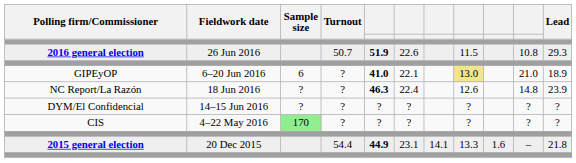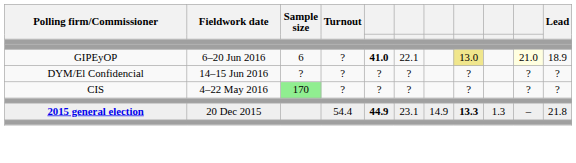- row: (96, 52)
(528, 74) no background -> (528, 57) lightyellow background
- row: (96, 90)
(439, 144) 14.1 -> (439, 111) 14.9
(469, 144) normal -> (469, 111) bold
(499, 144) 1.6 -> (499, 111) 1.3
